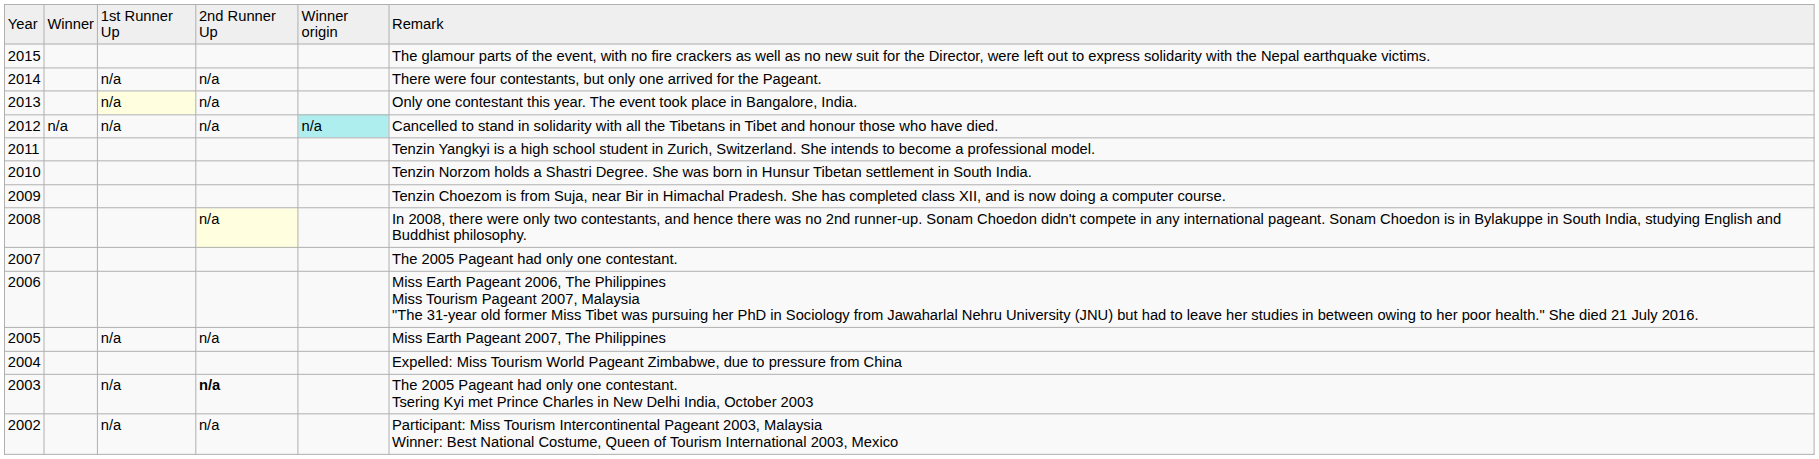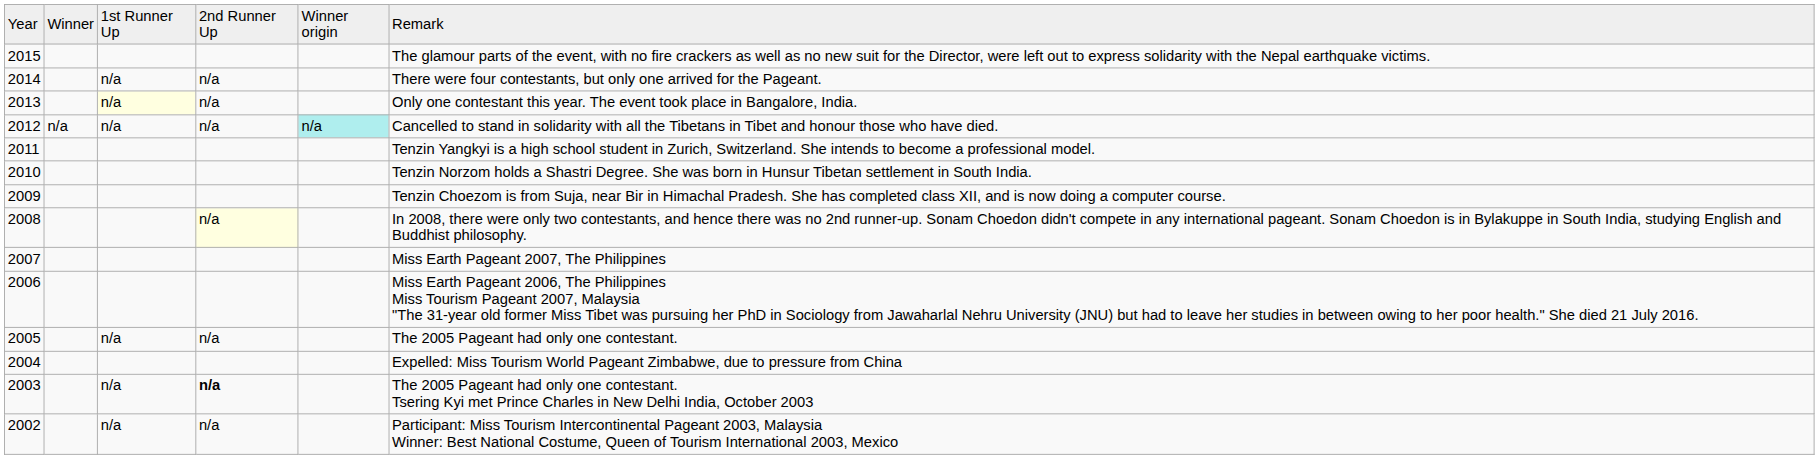(535, 259) The 2005 Pageant had only one contestant. -> (529, 259) Miss Earth Pageant 2007, The Philippines
(529, 339) Miss Earth Pageant 2007, The Philippines -> (535, 339) The 2005 Pageant had only one contestant.
